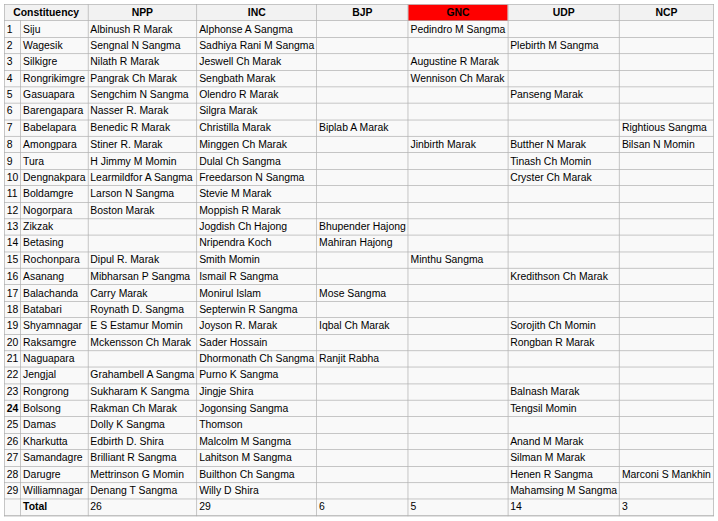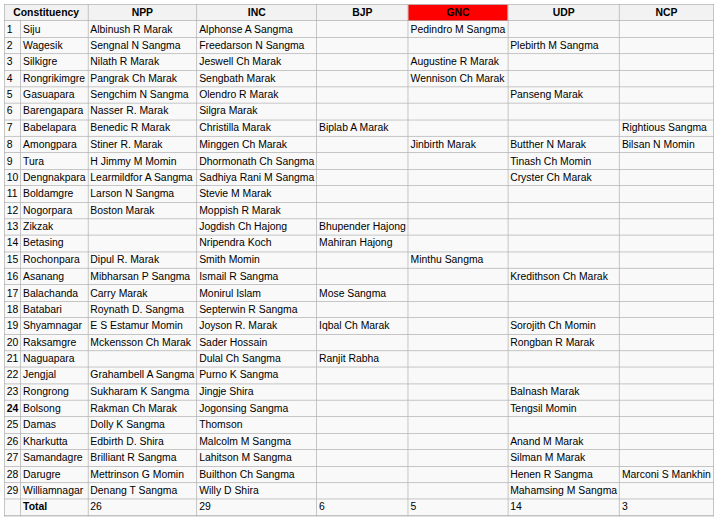(257, 45) Sadhiya Rani M Sangma -> (252, 45) Freedarson N Sangma
(240, 161) Dulal Ch Sangma -> (257, 161) Dhormonath Ch Sangma
(252, 177) Freedarson N Sangma -> (257, 177) Sadhiya Rani M Sangma
(257, 359) Dhormonath Ch Sangma -> (240, 359) Dulal Ch Sangma
